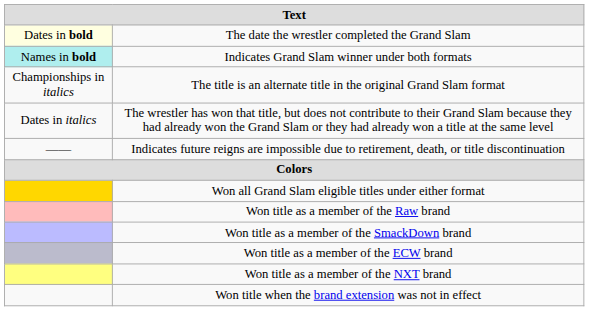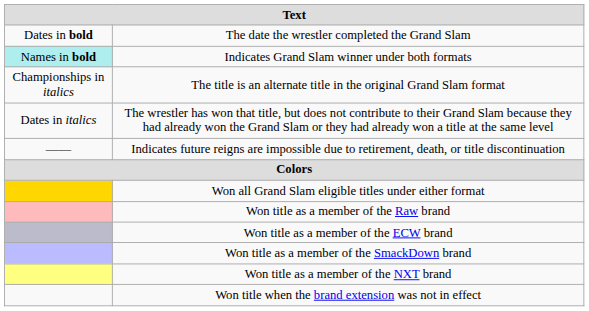(58, 35) lightyellow background -> (58, 35) no background
rows swapped: (348, 232) <-> (348, 252)
